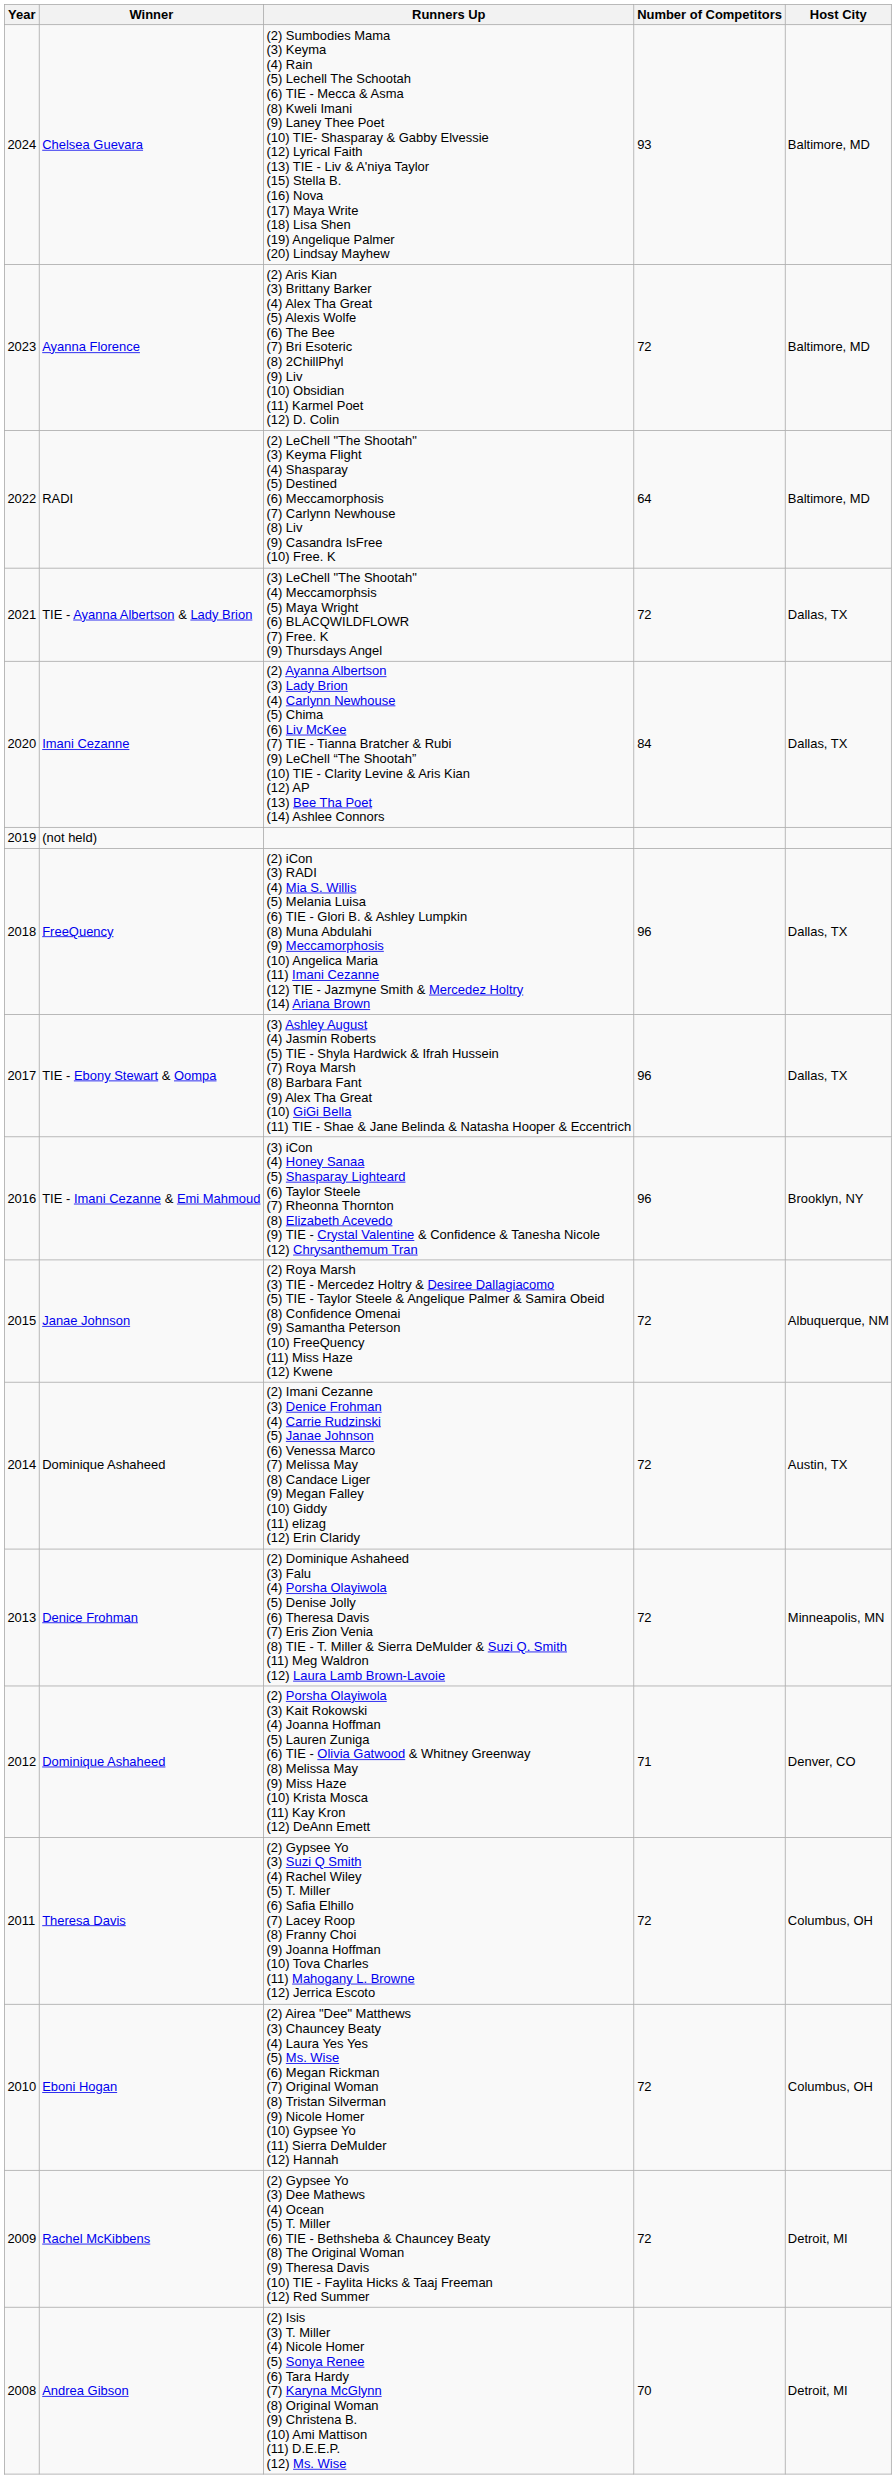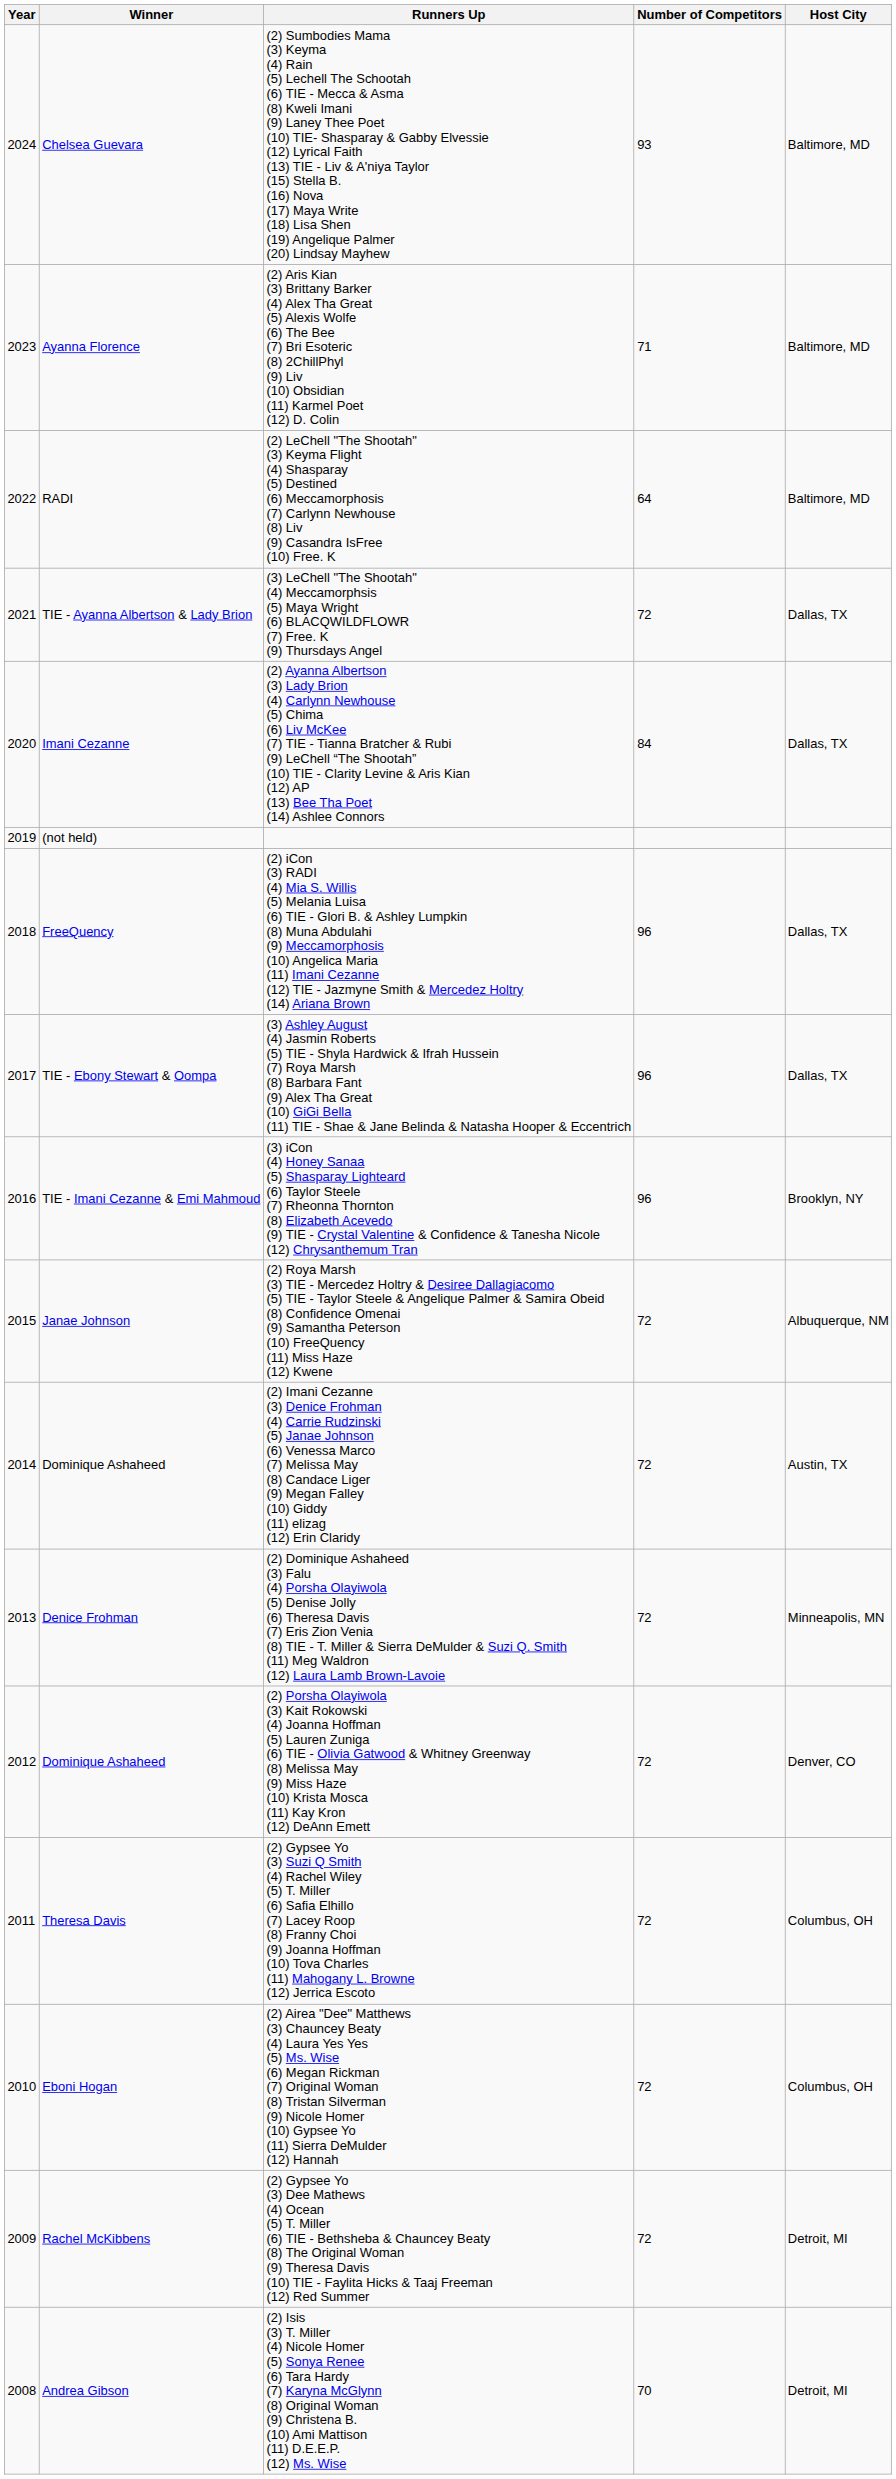(644, 347) 72 -> (644, 347) 71
(644, 1761) 71 -> (644, 1761) 72
